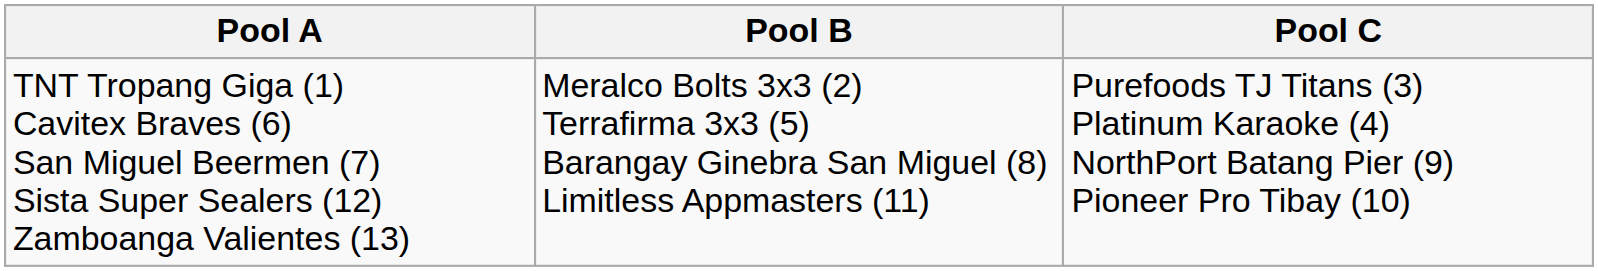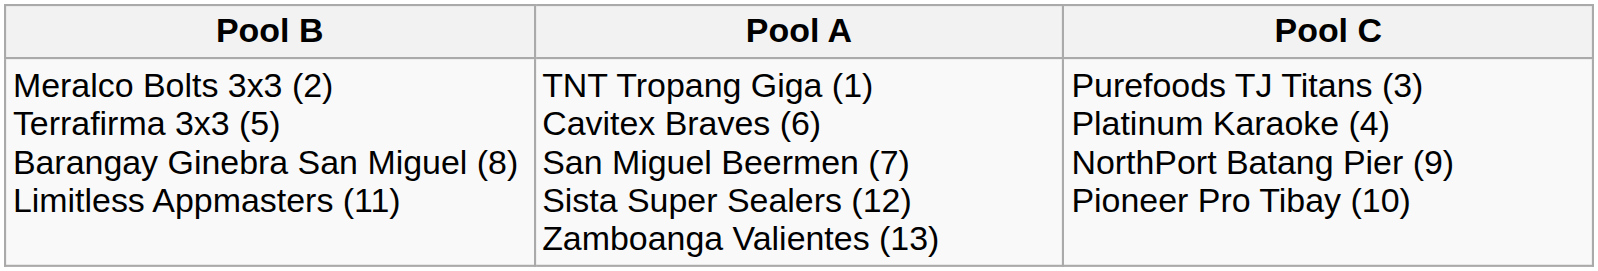columns swapped: (270, 31) <-> (799, 31)
